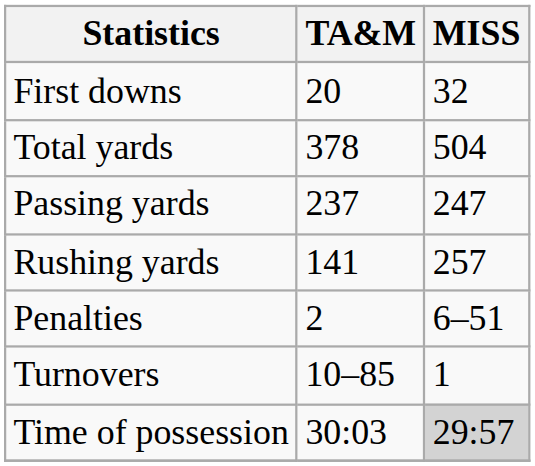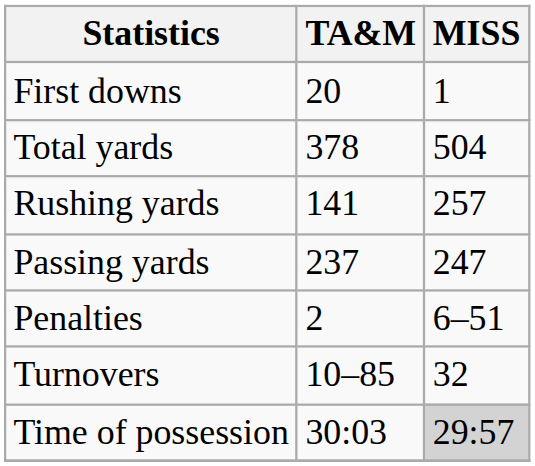(451, 90) 32 -> (442, 90) 1
rows swapped: (111, 204) <-> (116, 261)
(442, 374) 1 -> (451, 374) 32
